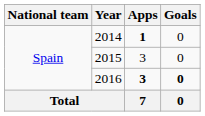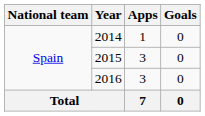(143, 36) bold -> (143, 36) normal
(143, 79) bold -> (143, 79) normal
(180, 79) bold -> (180, 79) normal
